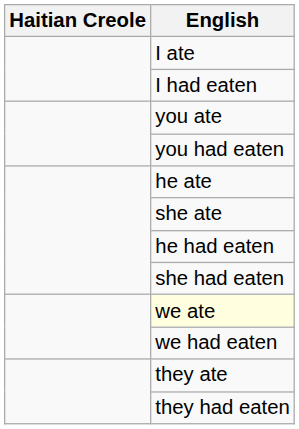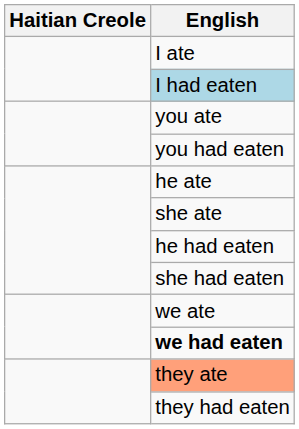(206, 85) no background -> (206, 85) lightblue background
(185, 310) lightyellow background -> (185, 310) no background
(216, 342) normal -> (219, 342) bold
(191, 375) no background -> (191, 375) lightsalmon background
